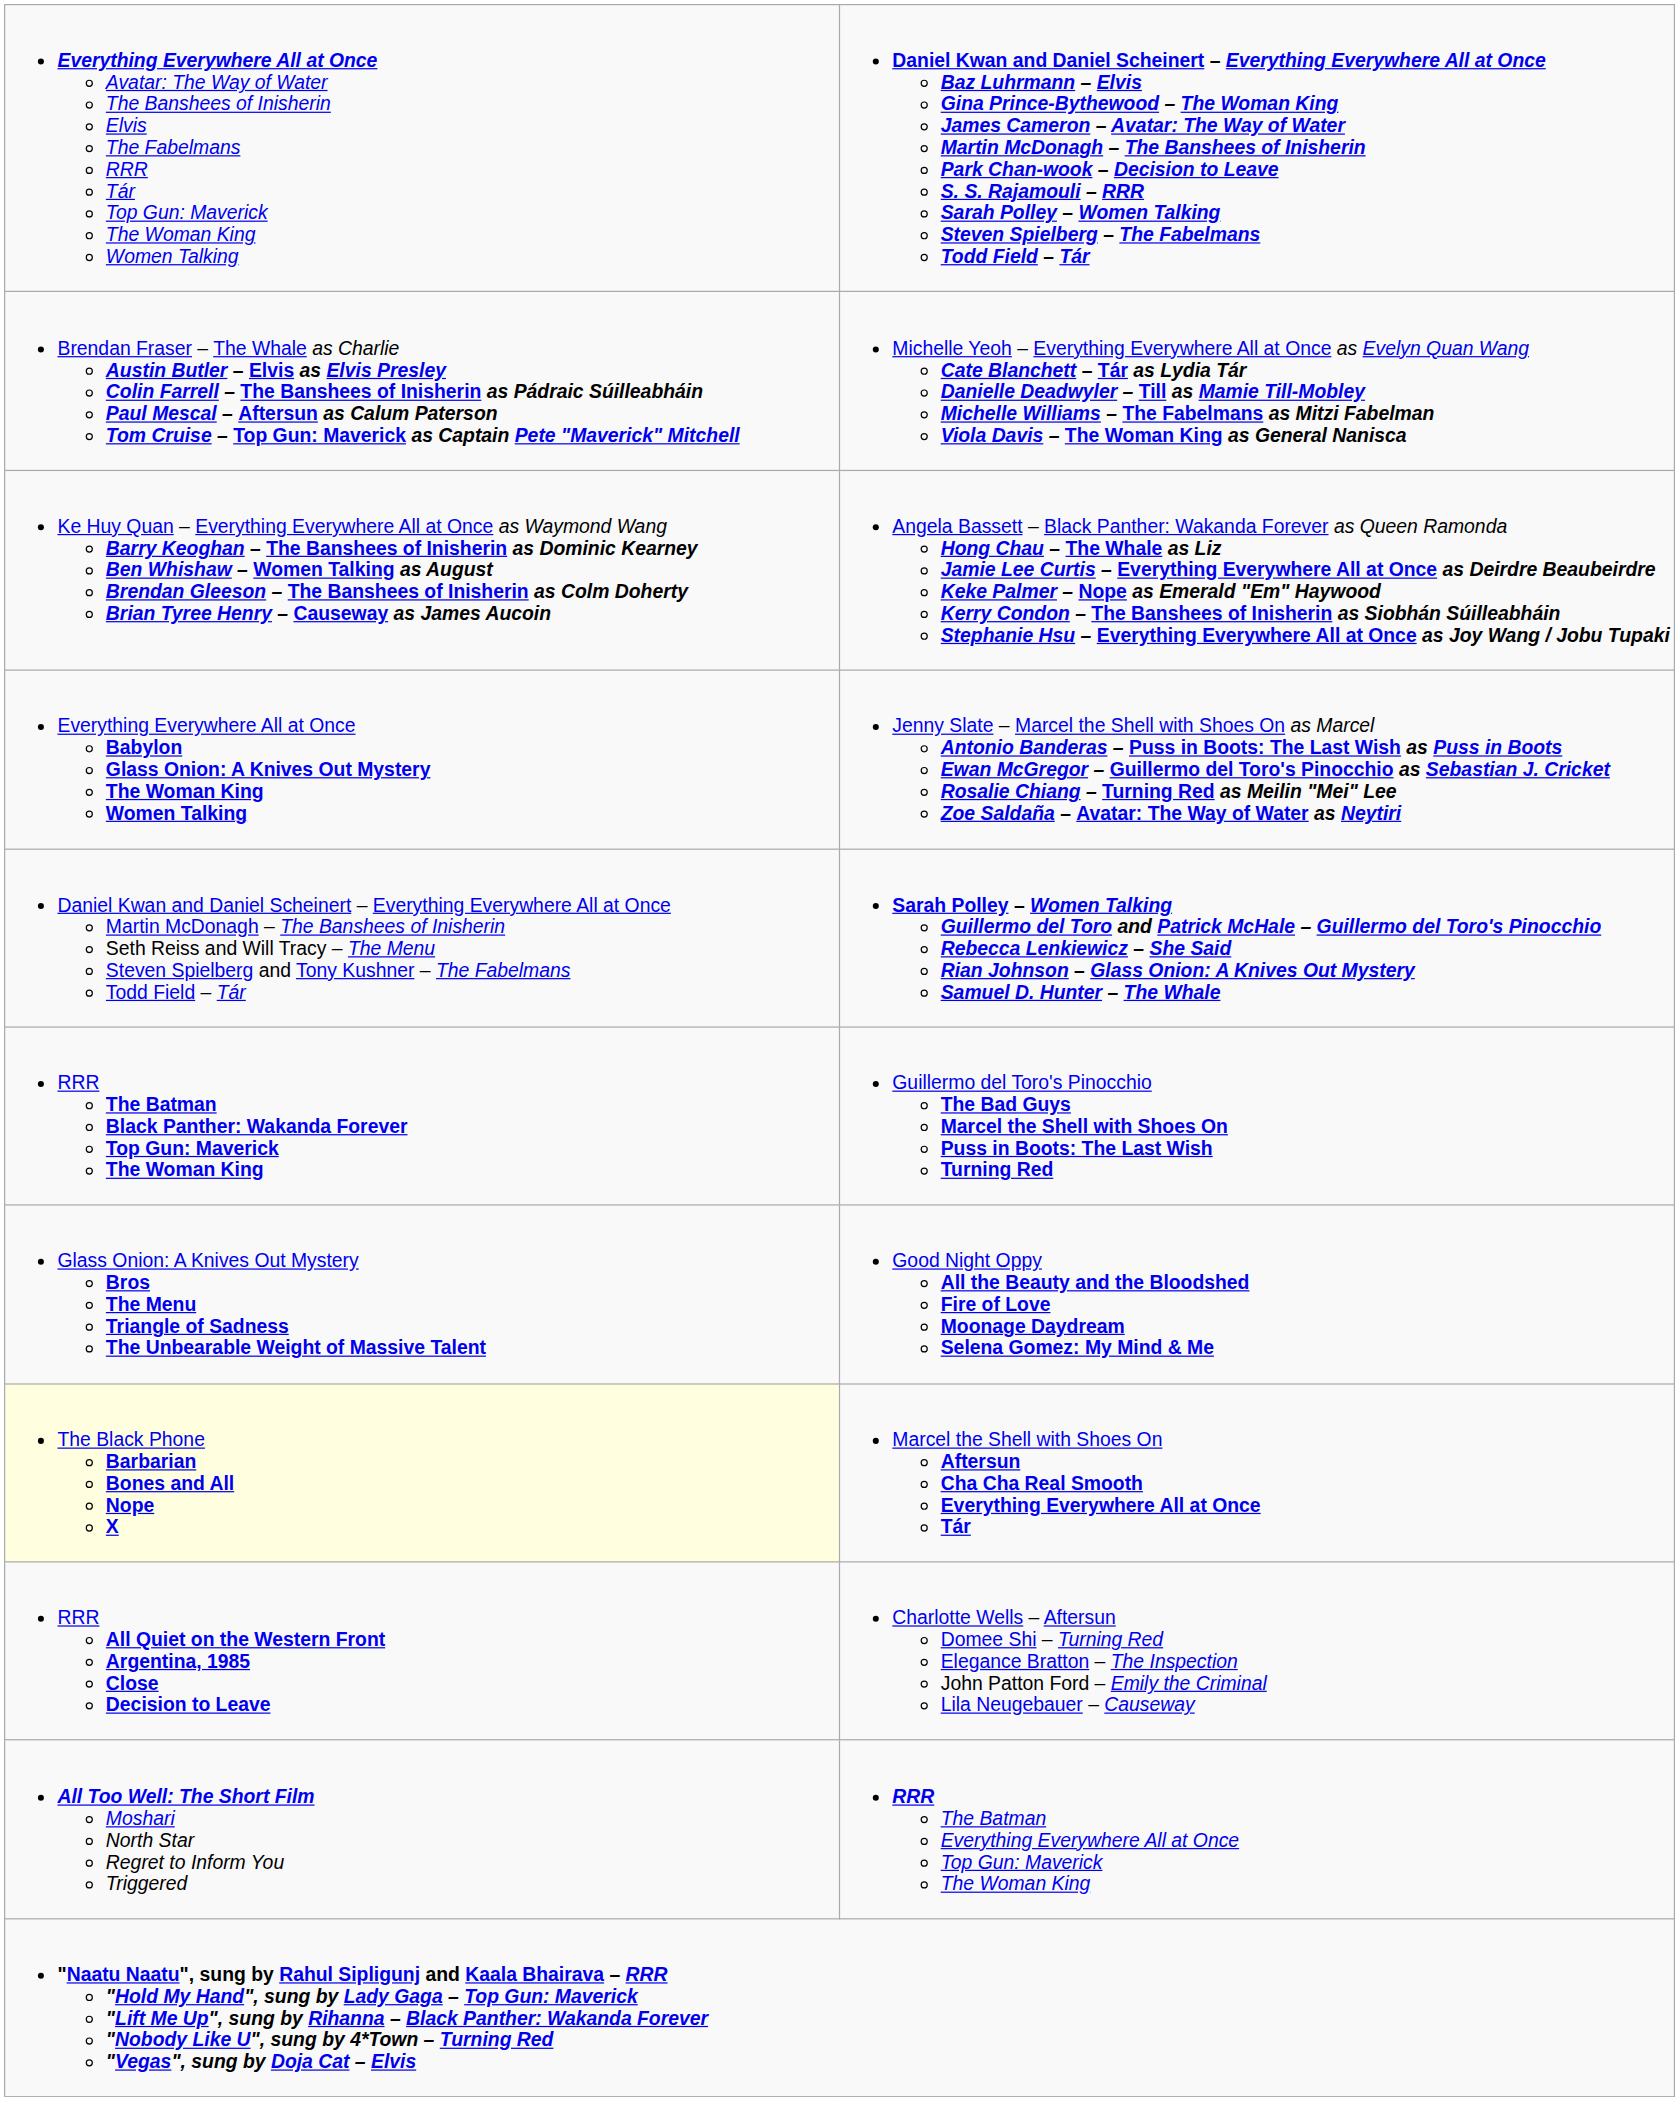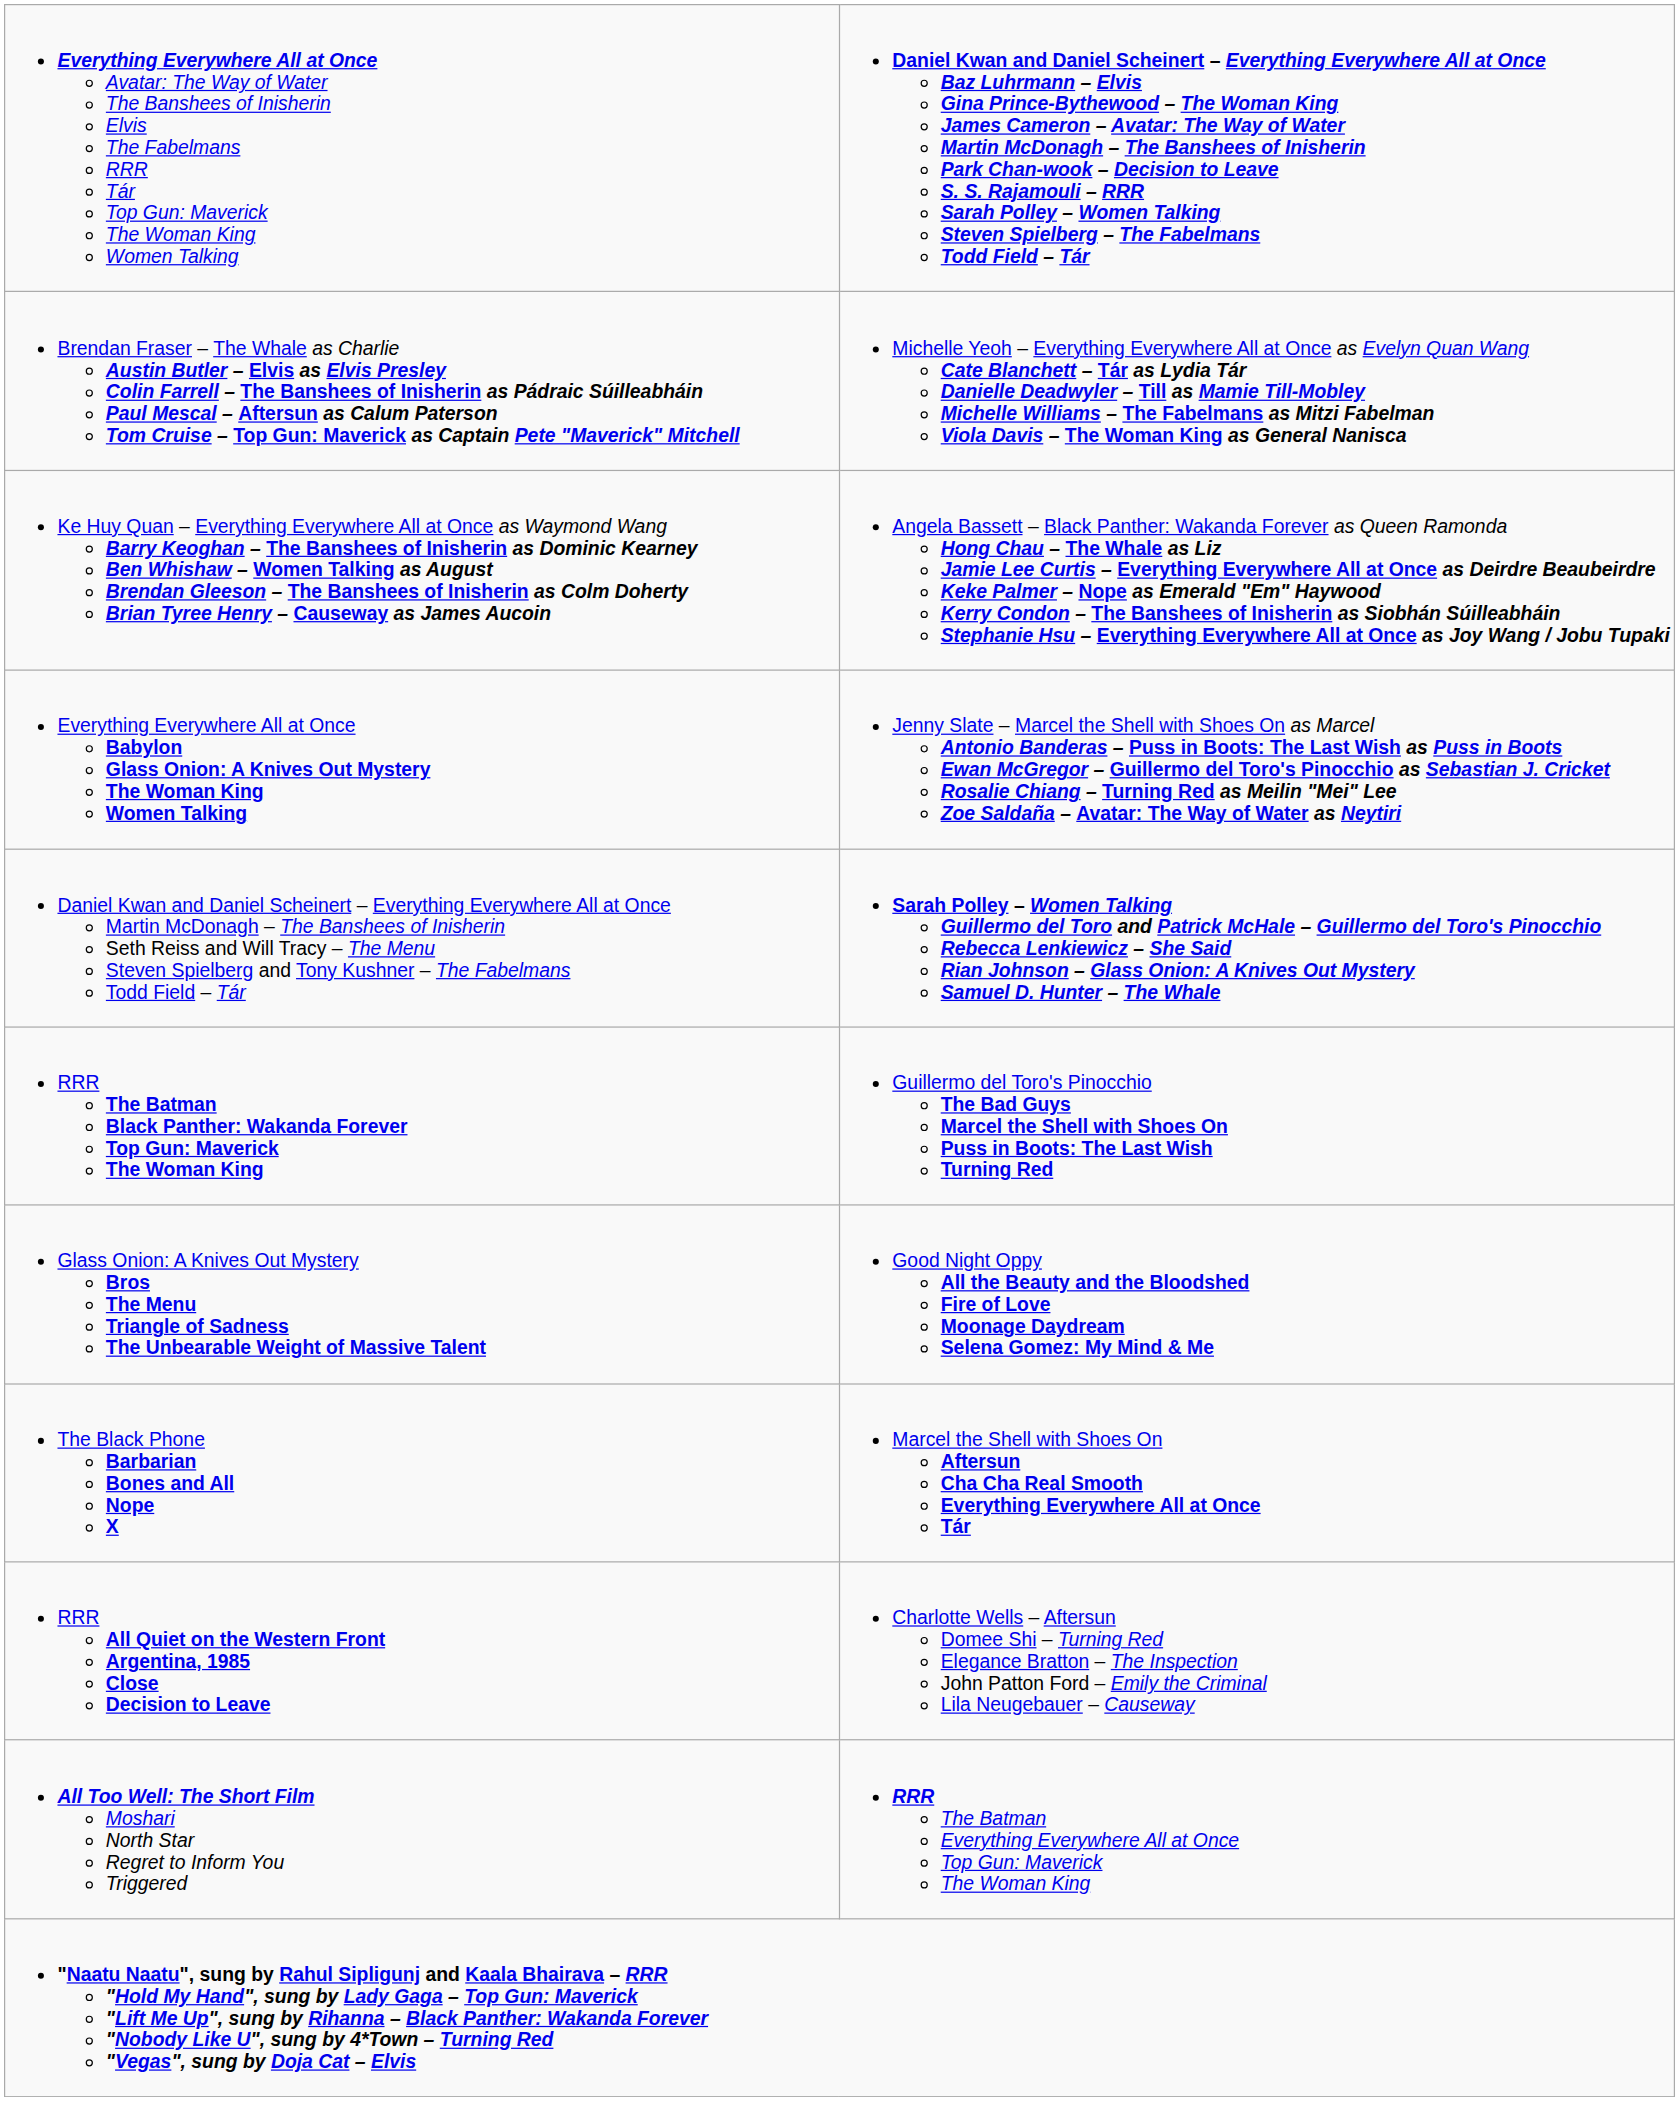(422, 1484) lightyellow background -> (422, 1484) no background
